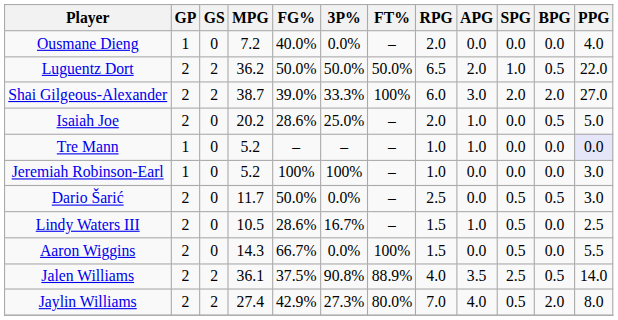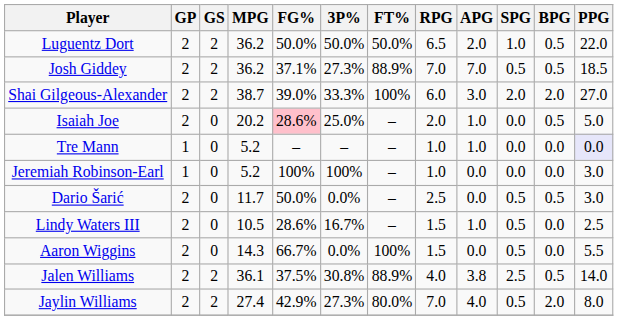- row: (88, 43)
+ row: (88, 69)
(296, 121) no background -> (296, 121) pink background
(344, 276) 90.8% -> (344, 276) 30.8%
(477, 276) 3.5 -> (477, 276) 3.8
